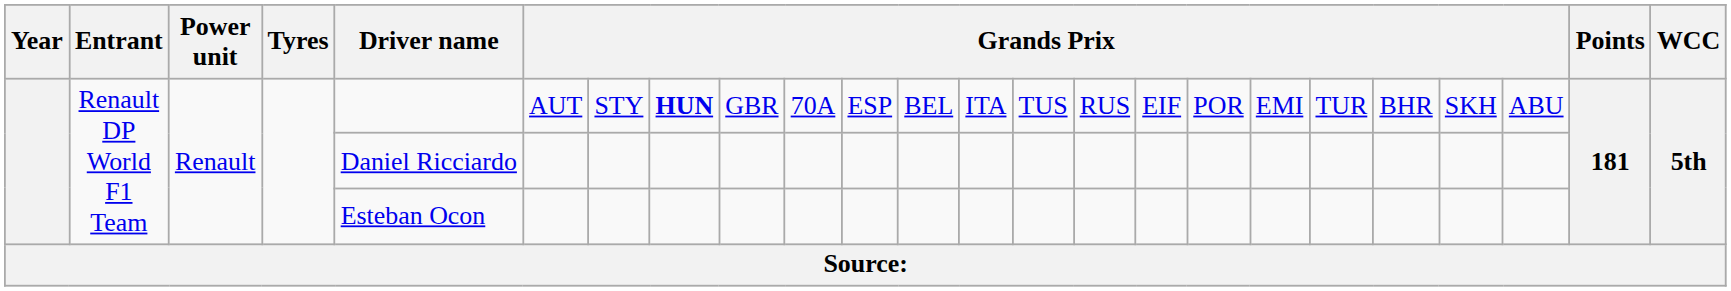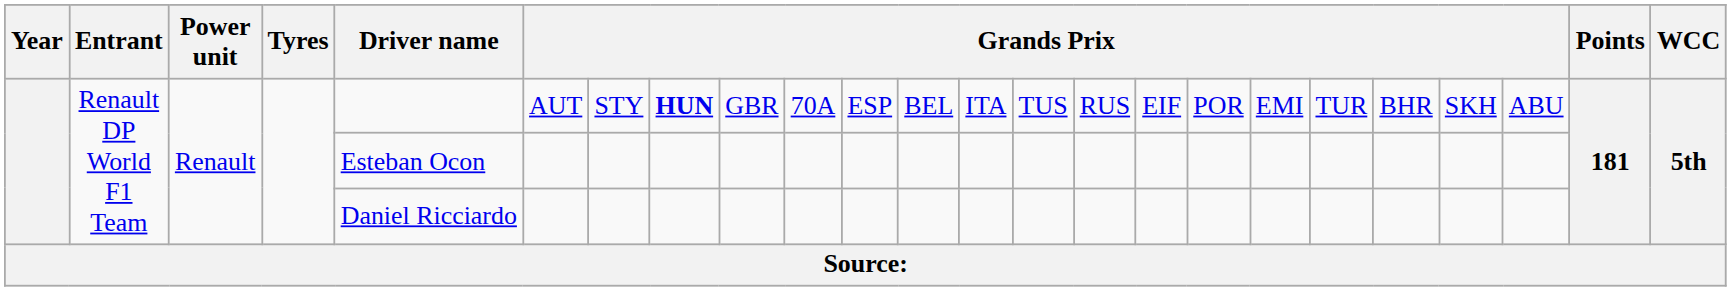(429, 160) Daniel Ricciardo -> (413, 160) Esteban Ocon
(413, 215) Esteban Ocon -> (429, 215) Daniel Ricciardo
